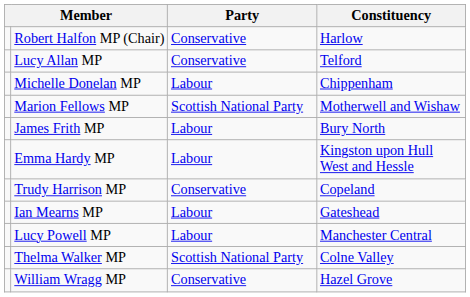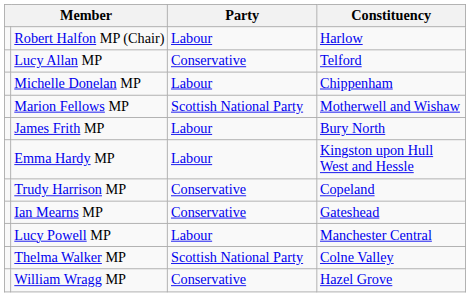(209, 38) Conservative -> (192, 38) Labour
(192, 212) Labour -> (209, 212) Conservative
